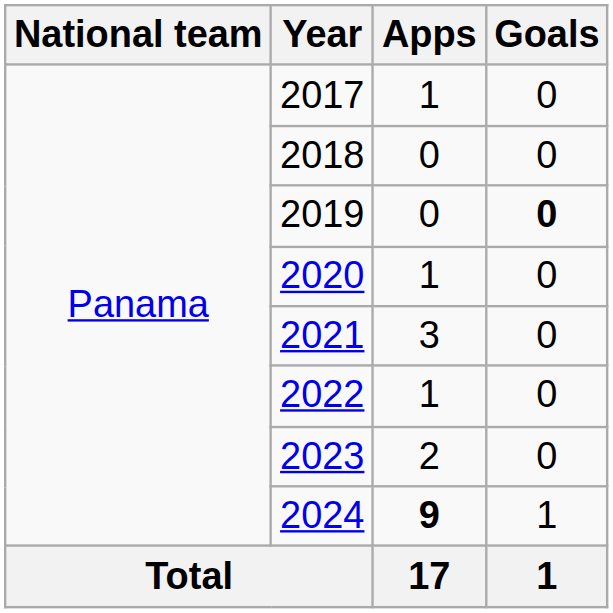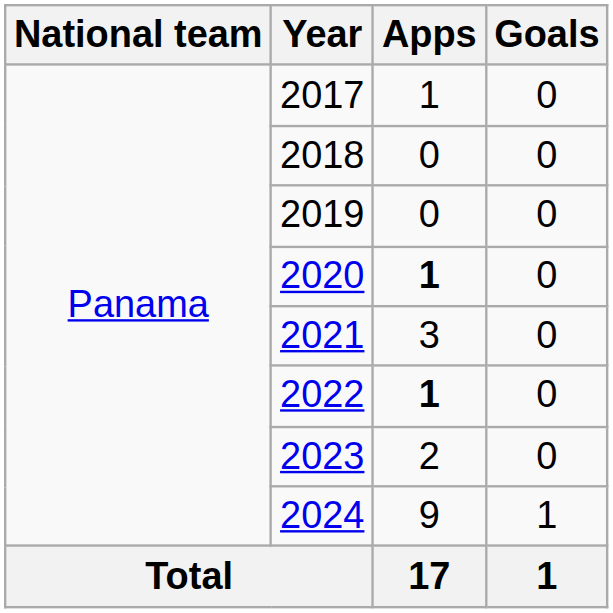(547, 214) bold -> (547, 214) normal
(429, 275) normal -> (429, 275) bold
(429, 395) normal -> (429, 395) bold
(429, 515) bold -> (429, 515) normal
